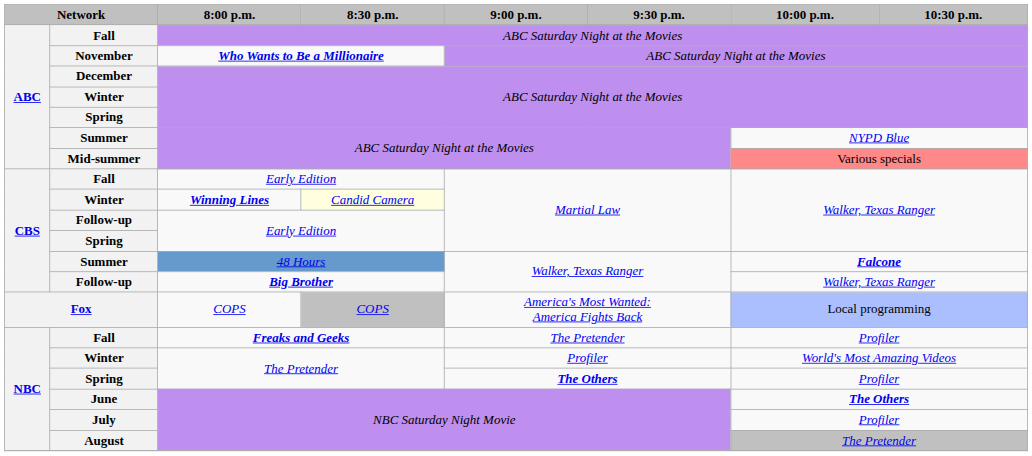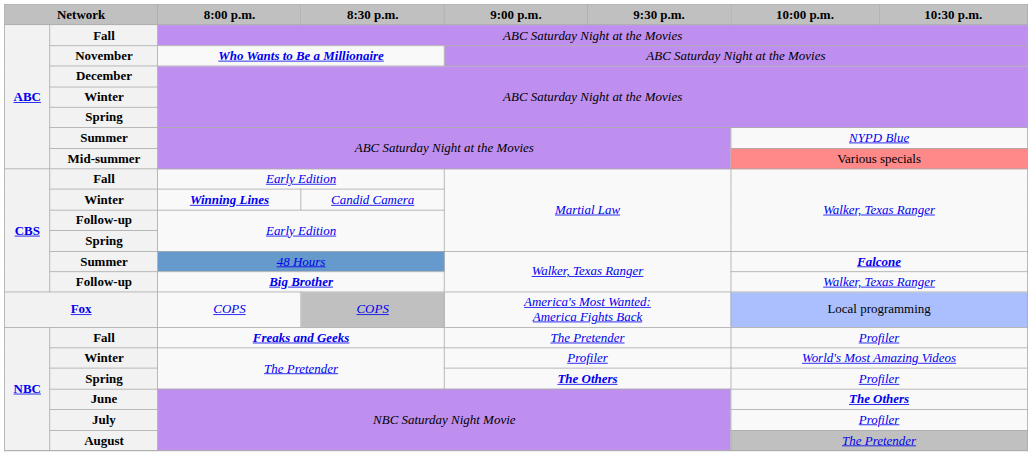(373, 199) lightyellow background -> (373, 199) no background
